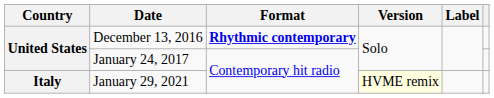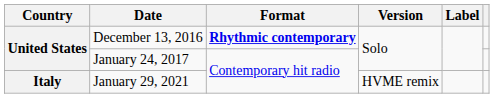(401, 81) lightyellow background -> (401, 81) no background
